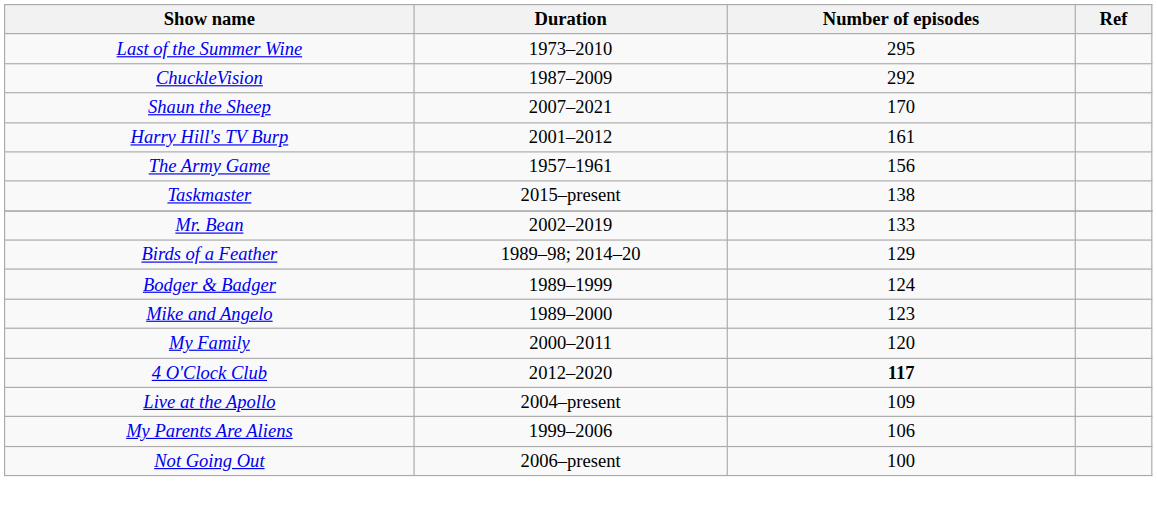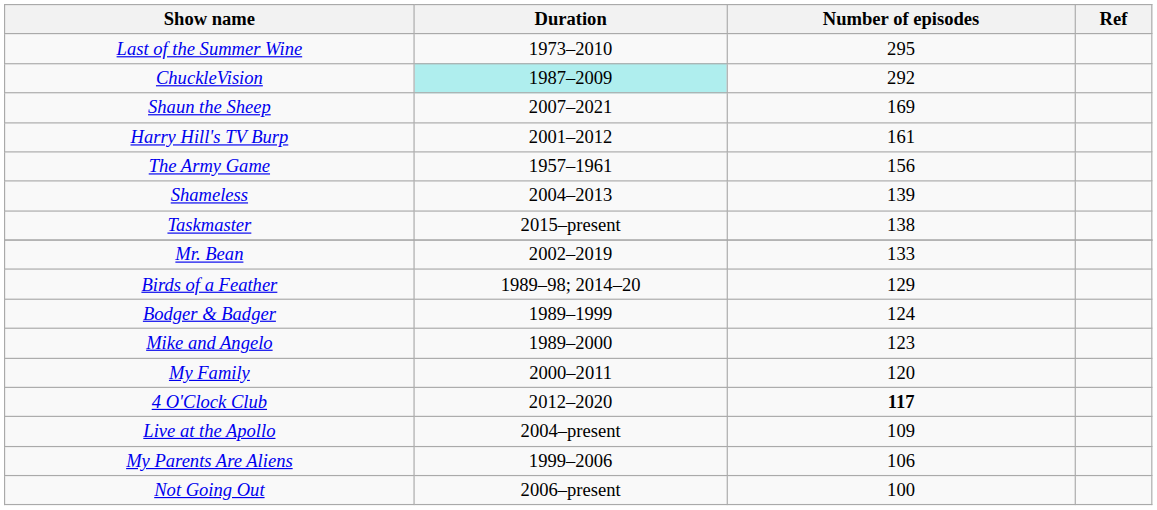(571, 78) no background -> (571, 78) paleturquoise background
(901, 107) 170 -> (901, 107) 169
+ row: (209, 195)
